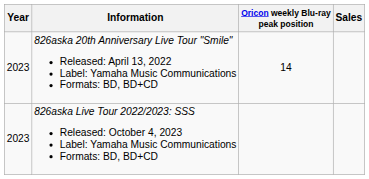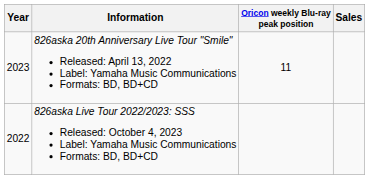(286, 67) 14 -> (286, 67) 11
(18, 139) 2023 -> (18, 139) 2022
